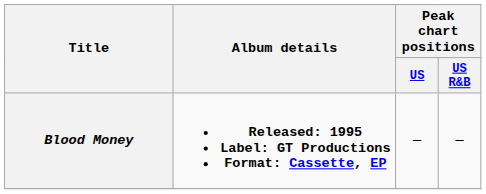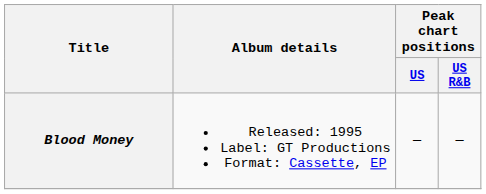(285, 148) bold -> (285, 148) normal
